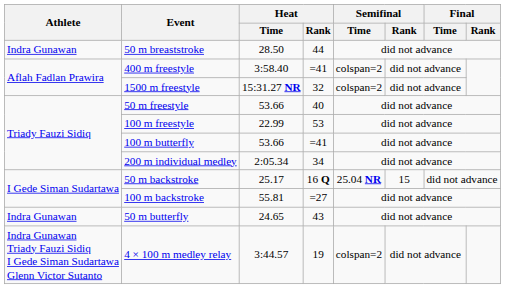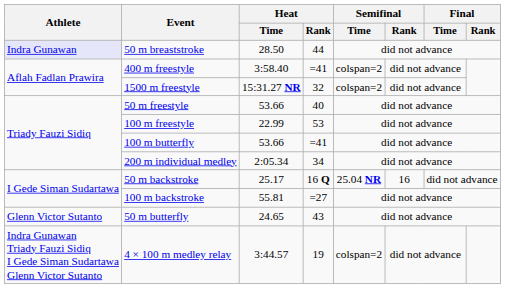(42, 50) no background -> (42, 50) lavender background
(404, 179) 15 -> (404, 179) 16
(42, 216) Indra Gunawan -> (55, 216) Glenn Victor Sutanto
